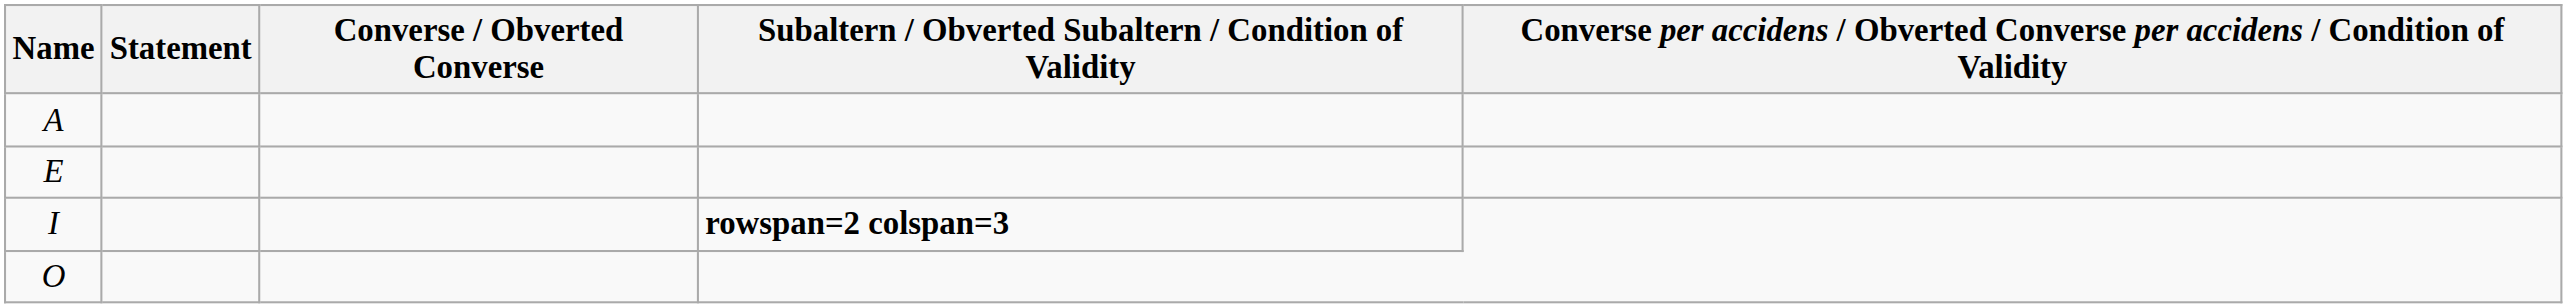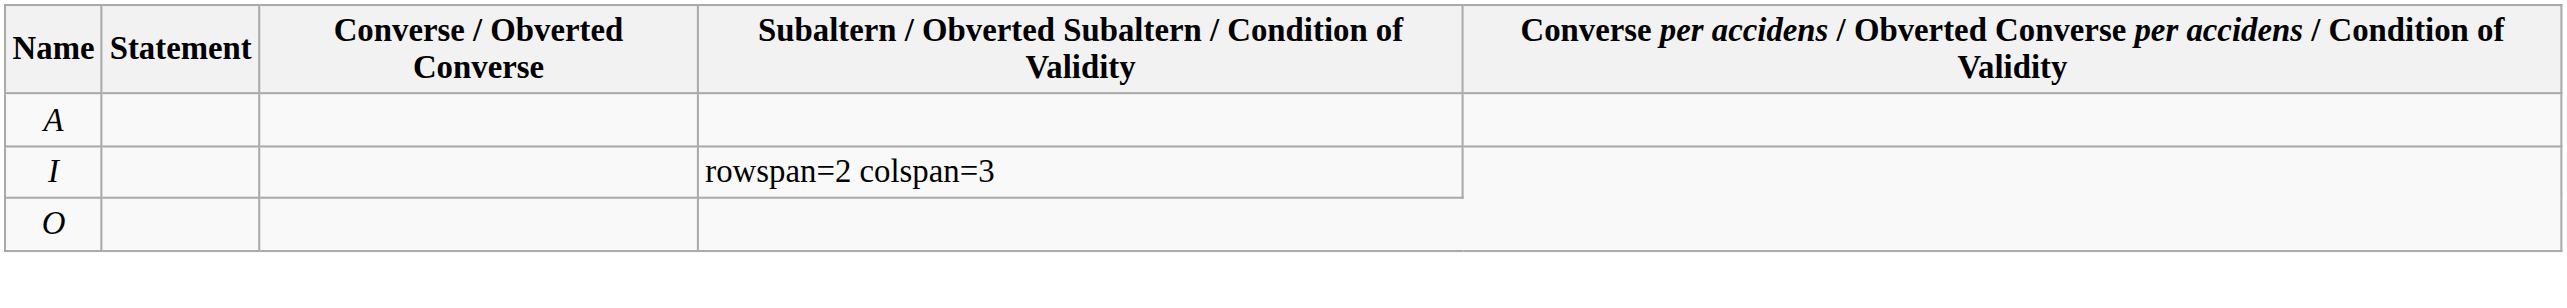- row: (54, 171)
(857, 223) bold -> (850, 171) normal
